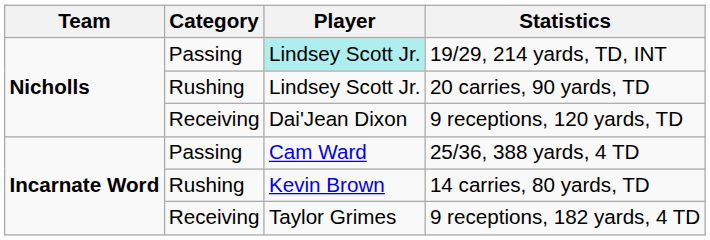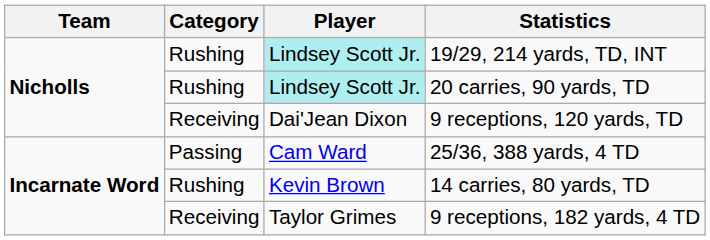(205, 54) Passing -> (207, 54) Rushing
(345, 86) no background -> (345, 86) paleturquoise background
